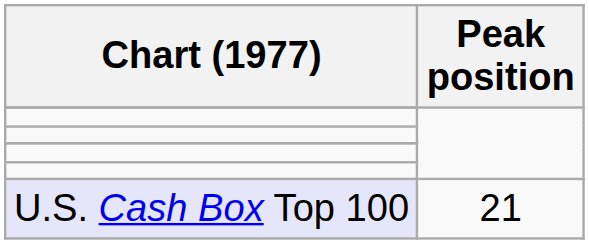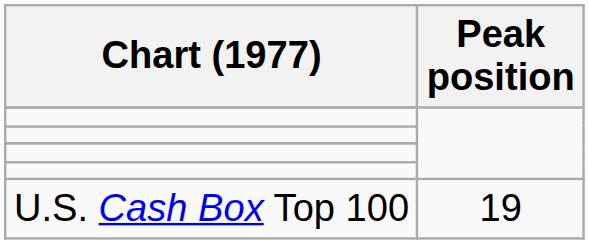(212, 208) lavender background -> (212, 208) no background
(501, 208) 21 -> (501, 208) 19
